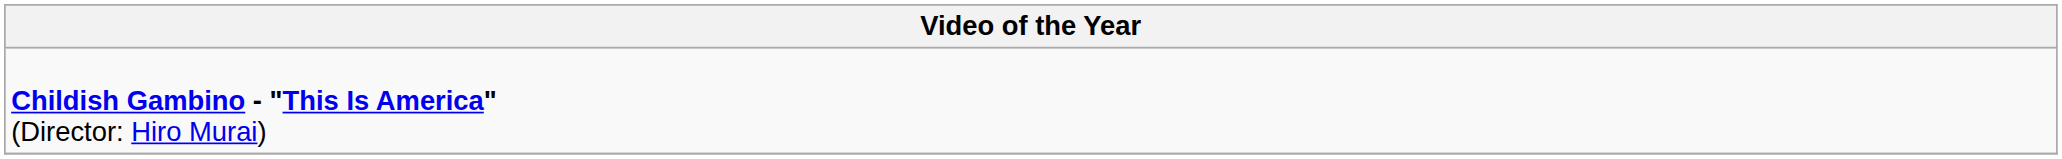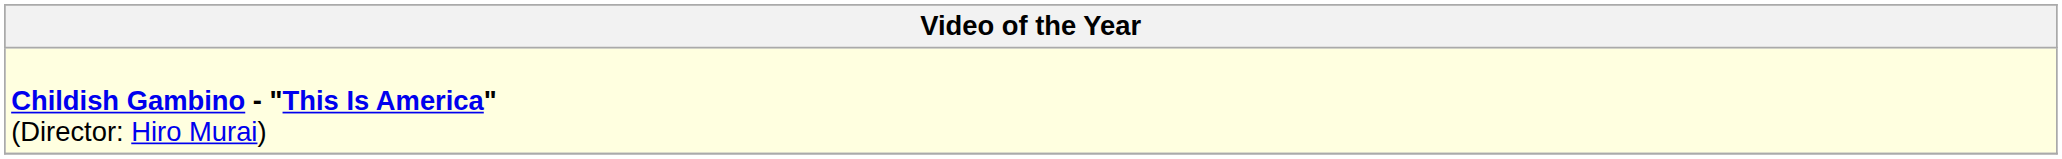(254, 115) no background -> (254, 115) lightyellow background
